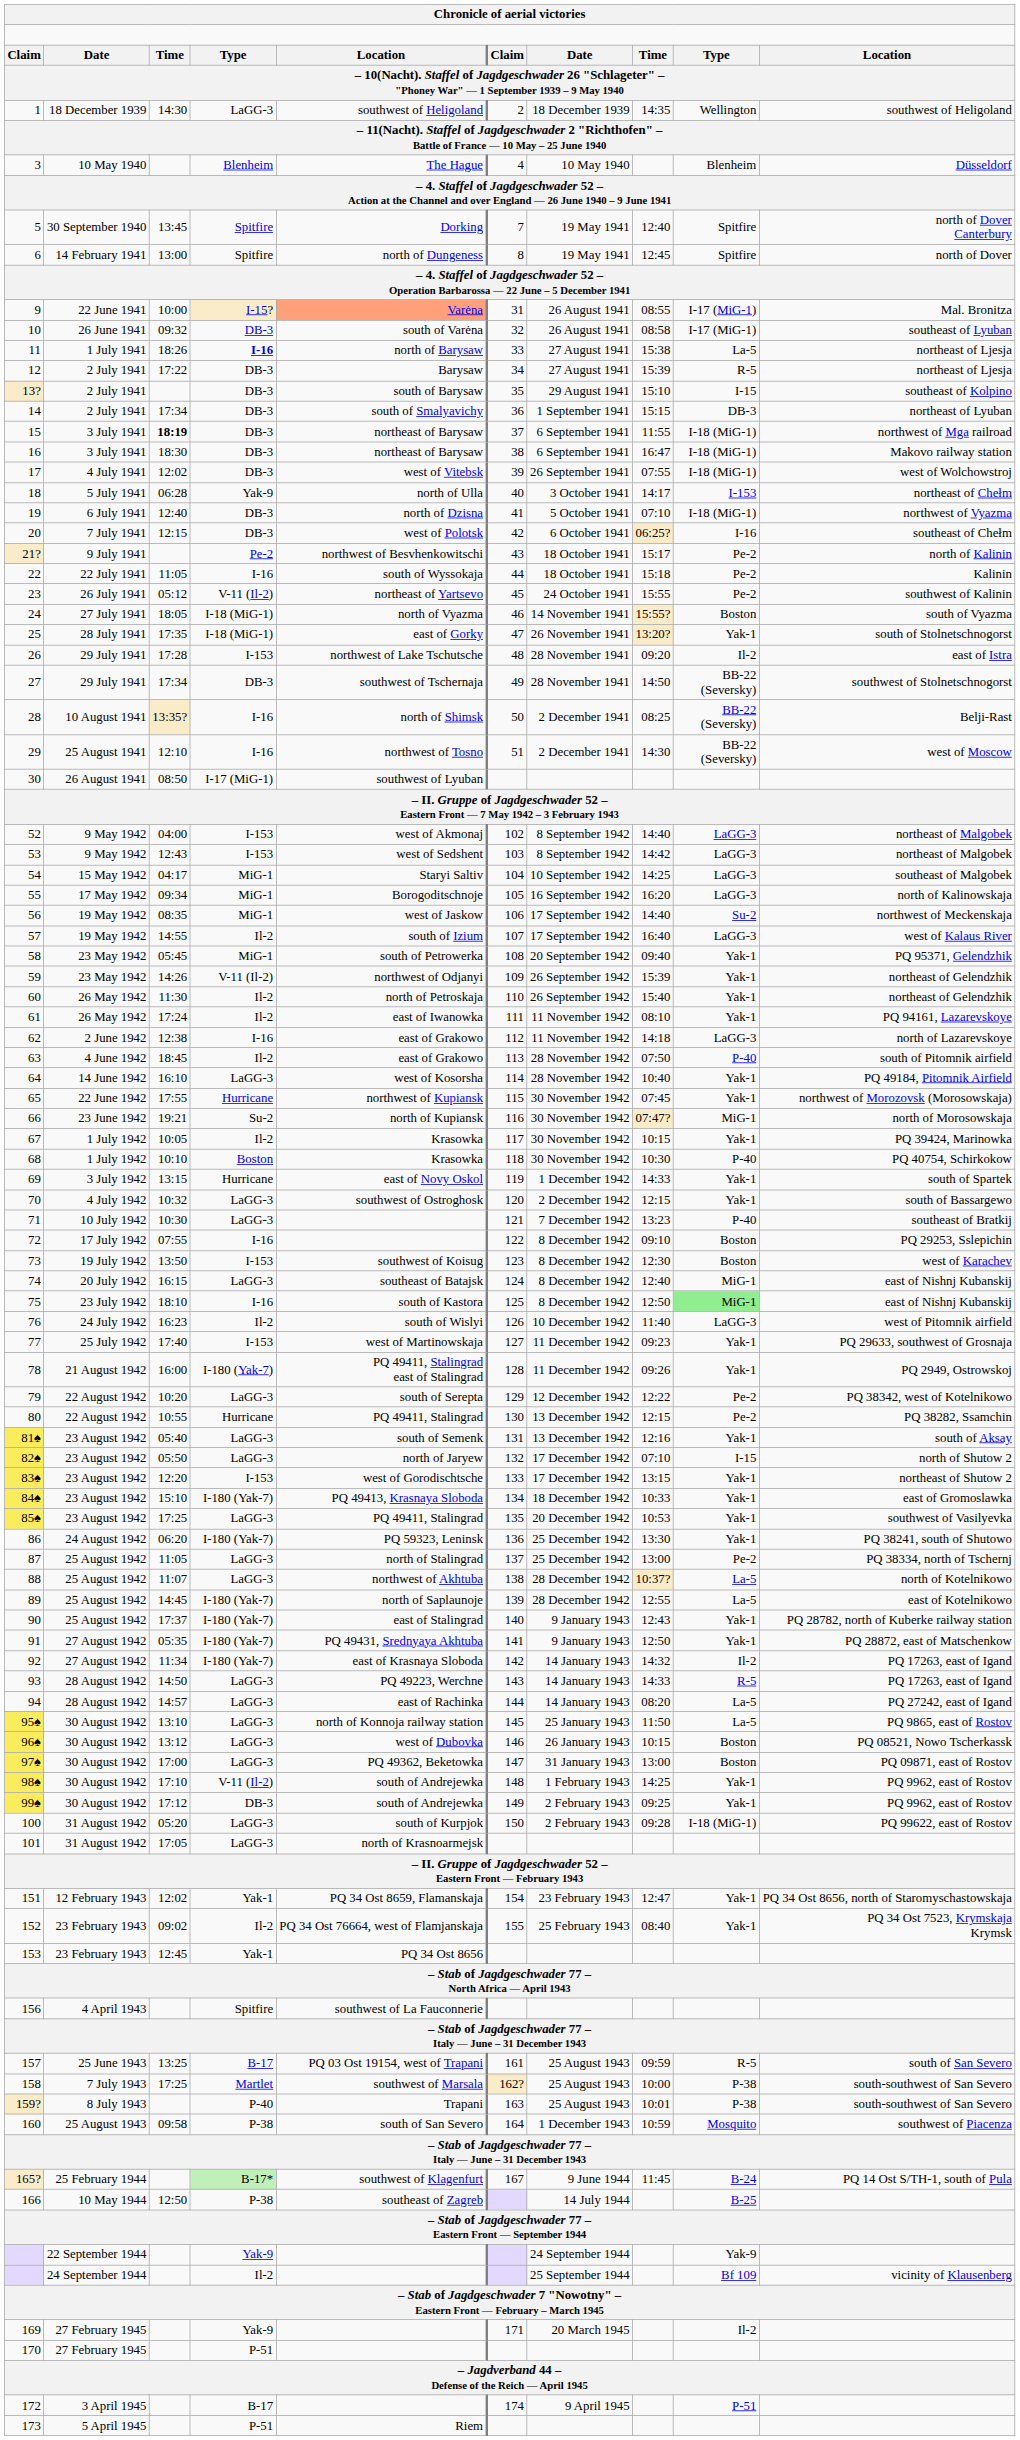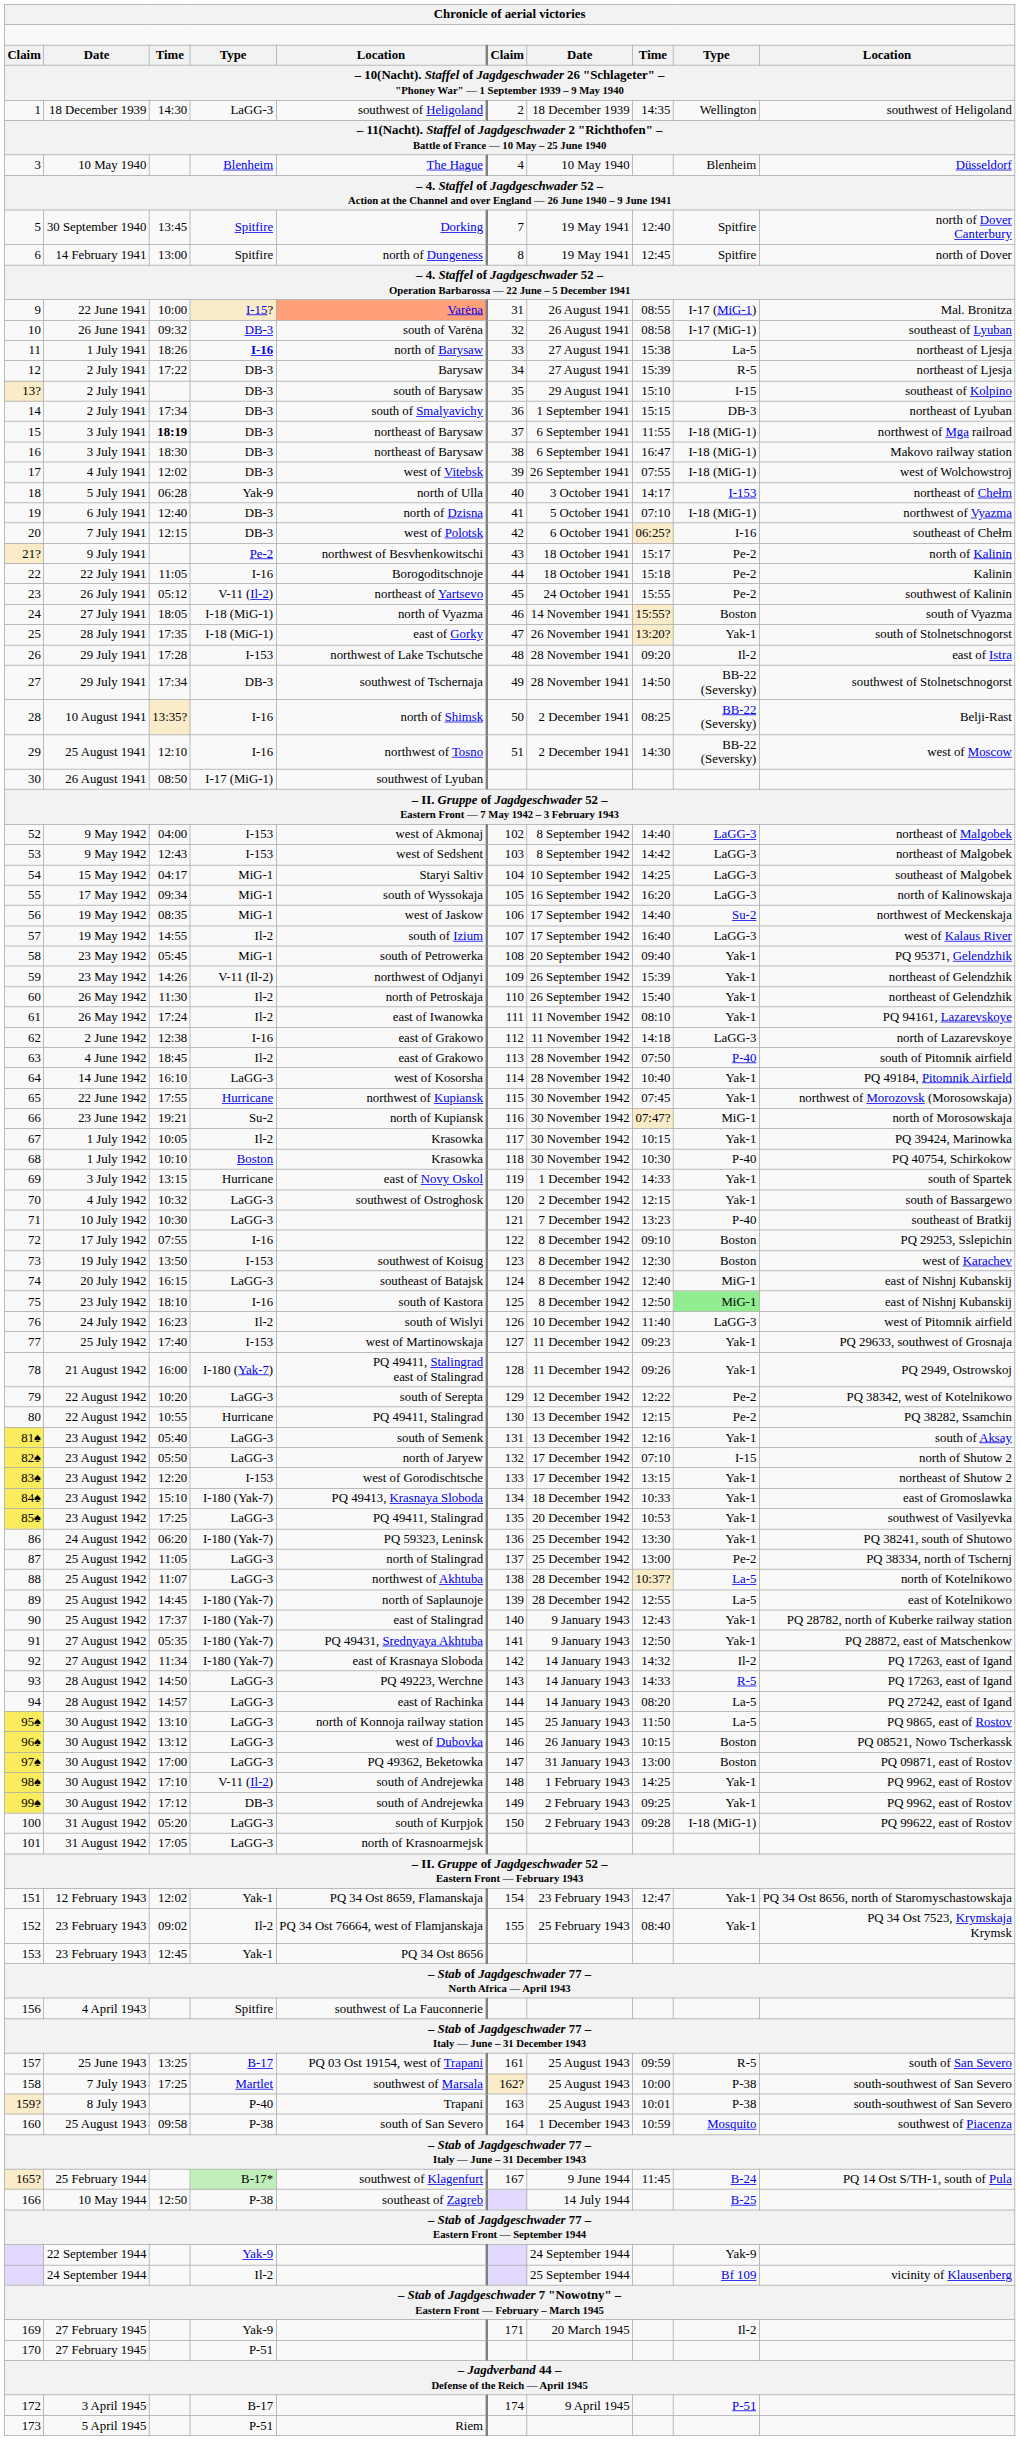(433, 573) south of Wyssokaja -> (438, 573) Borogoditschnoje
(438, 895) Borogoditschnoje -> (433, 895) south of Wyssokaja
